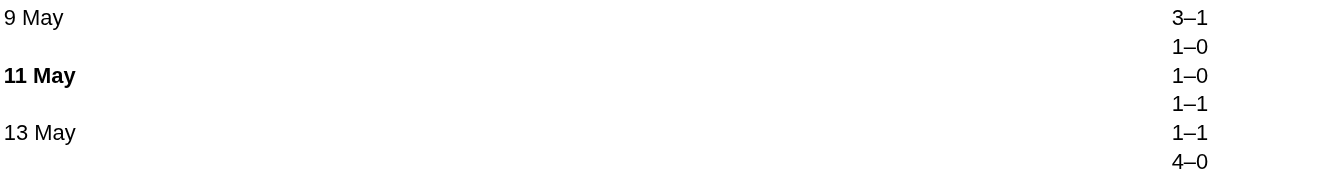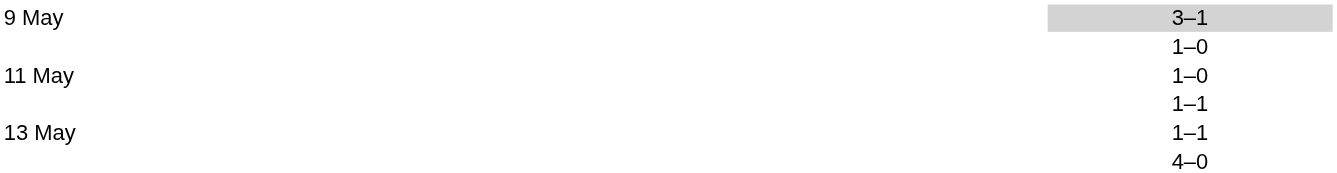(1190, 17) no background -> (1190, 17) lightgrey background
(40, 75) bold -> (39, 75) normal
